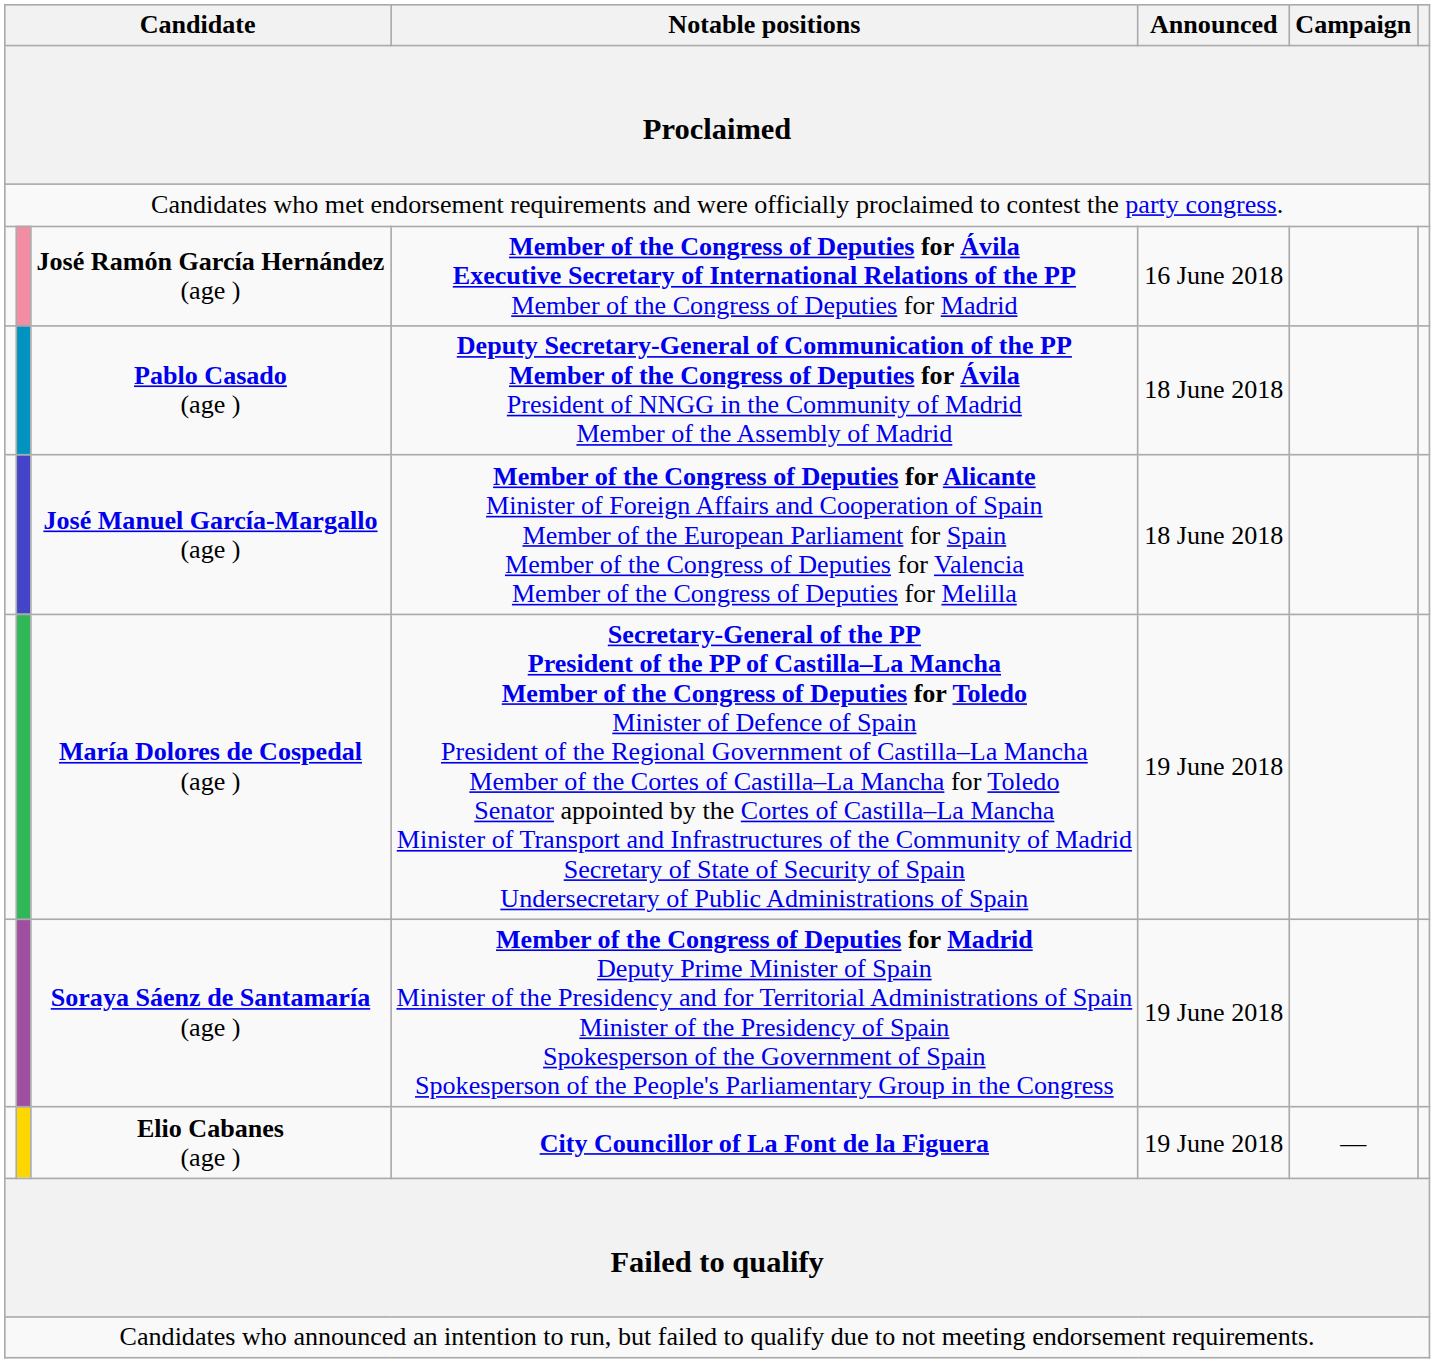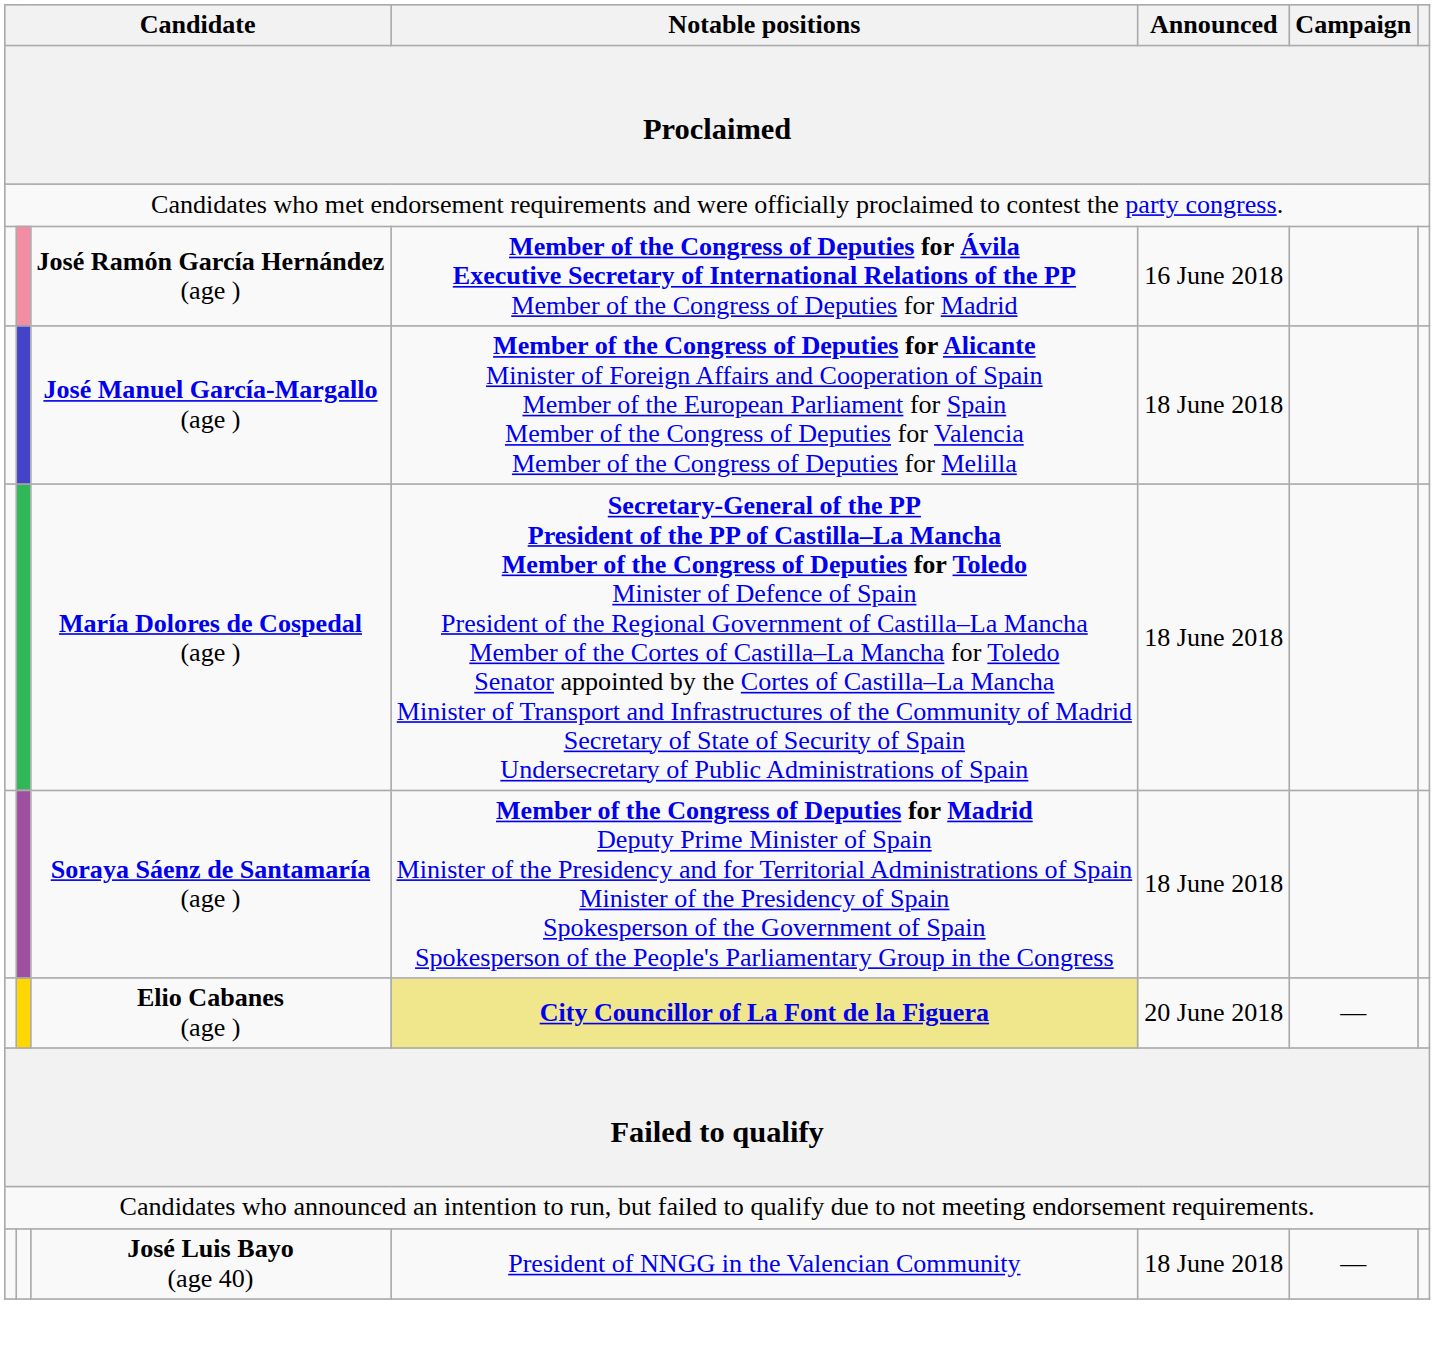- row: (210, 390)
(1214, 766) 19 June 2018 -> (1214, 636) 18 June 2018
(1214, 1013) 19 June 2018 -> (1214, 883) 18 June 2018
(764, 1142) no background -> (764, 1013) khaki background
(1214, 1142) 19 June 2018 -> (1214, 1013) 20 June 2018
+ row: (210, 1263)
